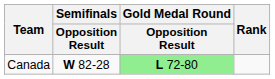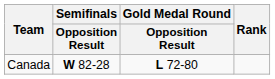(177, 65) lightgreen background -> (177, 65) no background
